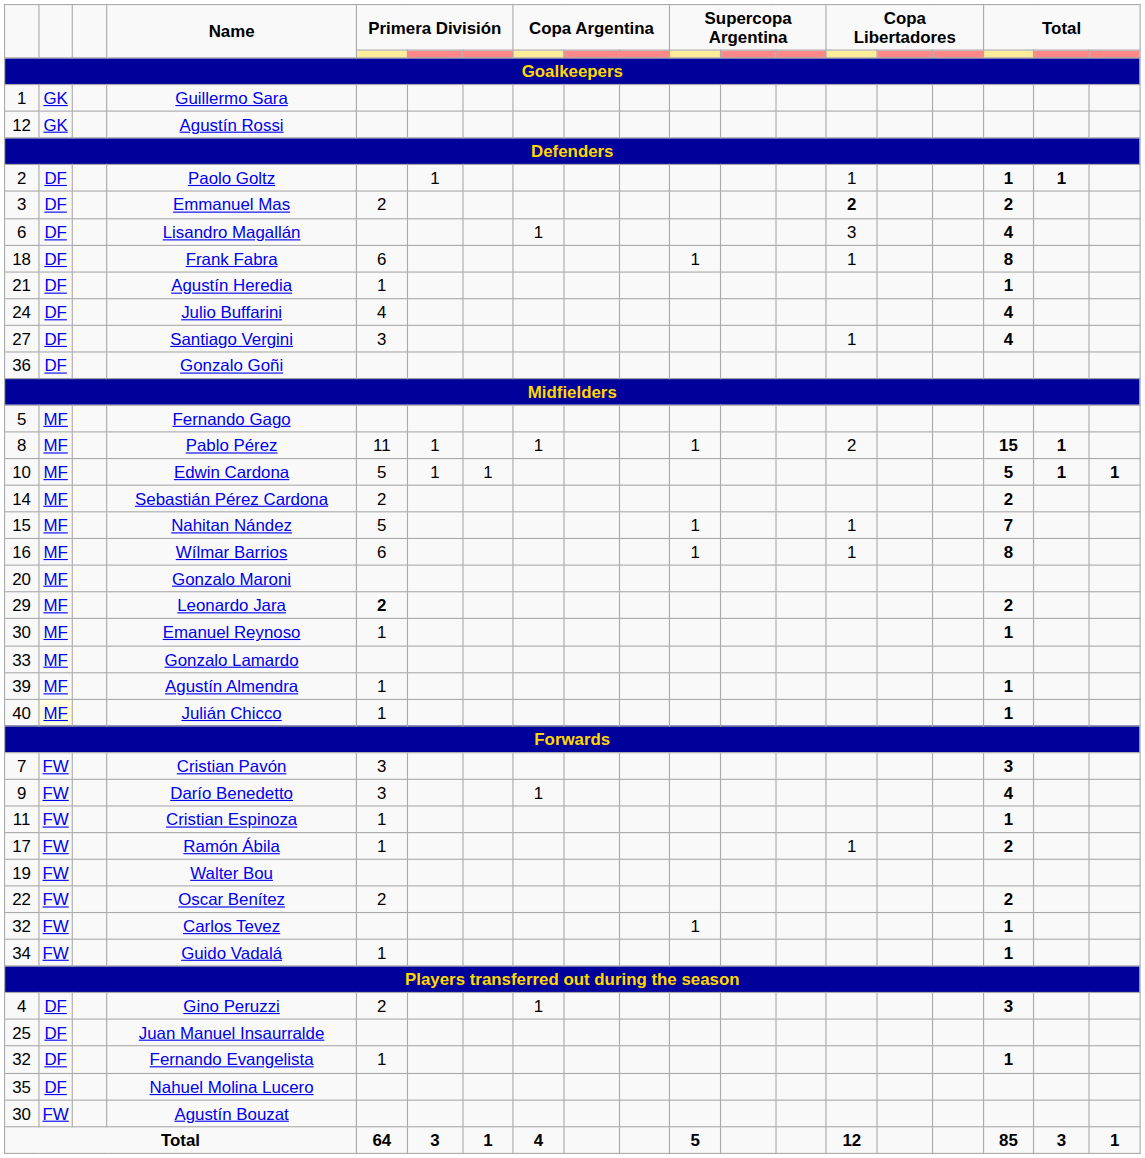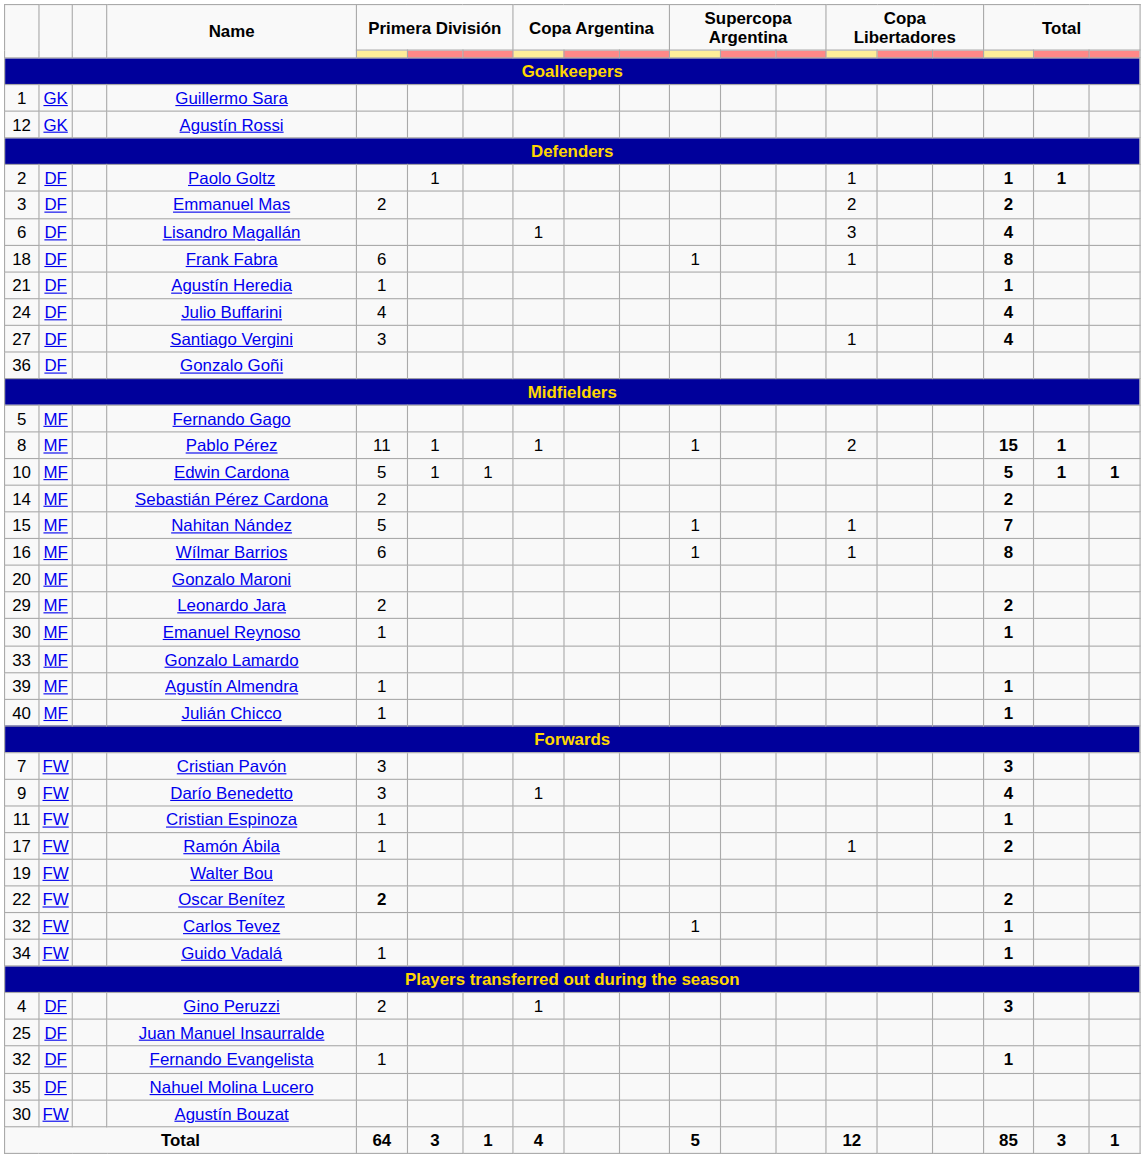(852, 205) bold -> (852, 205) normal
(382, 606) bold -> (382, 606) normal
(56, 713) lightyellow background -> (56, 713) no background
(382, 900) normal -> (382, 900) bold
